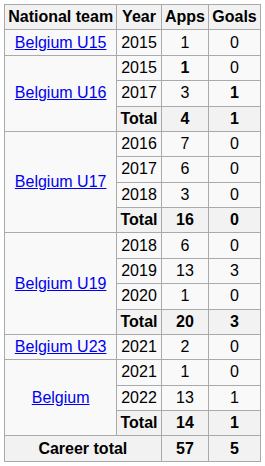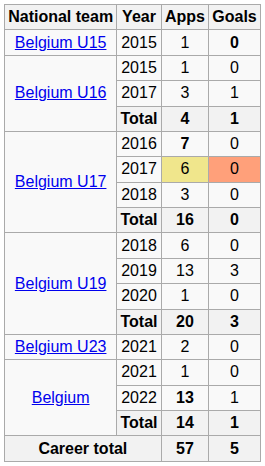(234, 42) normal -> (234, 42) bold
(185, 67) bold -> (185, 67) normal
(234, 93) bold -> (234, 93) normal
(185, 144) normal -> (185, 144) bold
(185, 169) no background -> (185, 169) khaki background
(234, 169) no background -> (234, 169) lightsalmon background
(185, 397) normal -> (185, 397) bold
